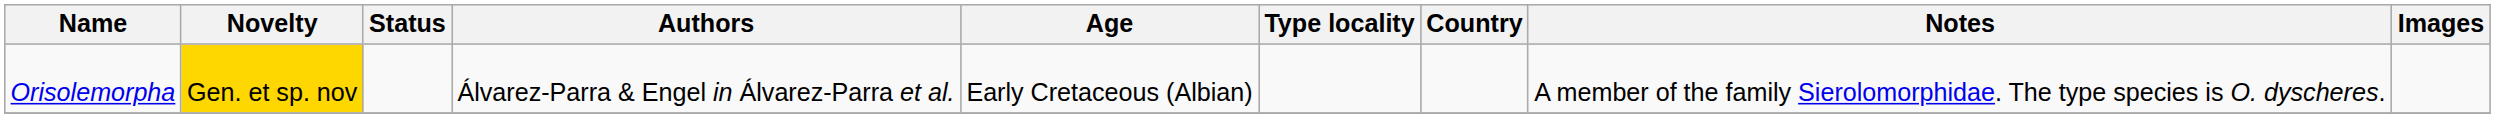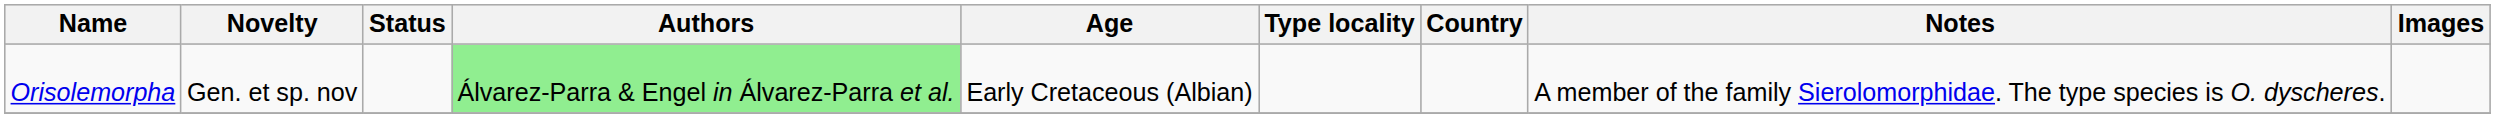(272, 92) gold background -> (272, 92) no background
(706, 92) no background -> (706, 92) lightgreen background
